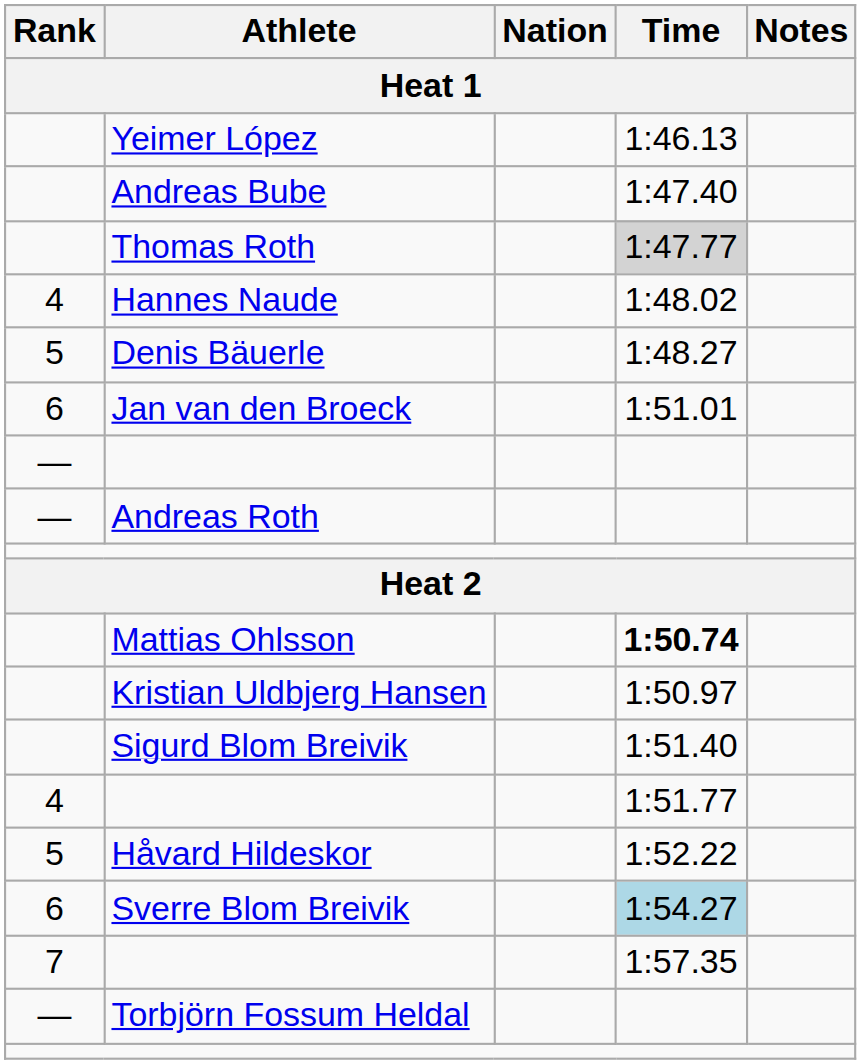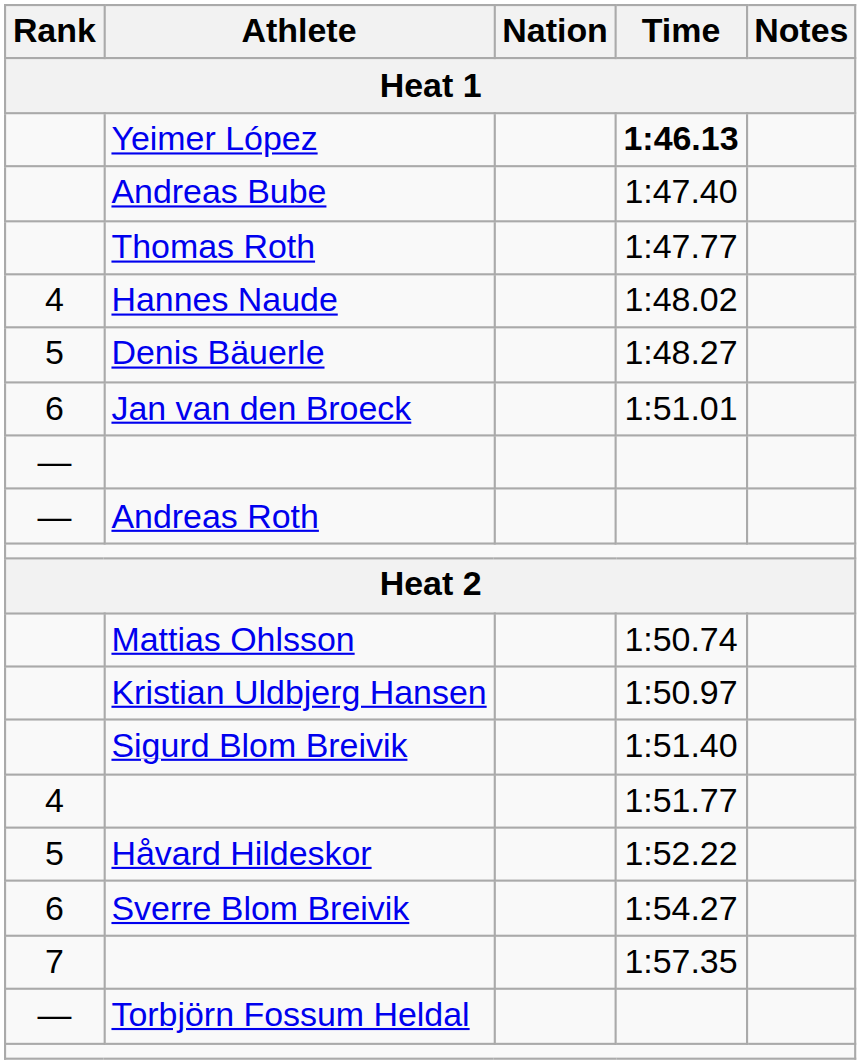(681, 138) normal -> (681, 138) bold
(681, 246) lightgrey background -> (681, 246) no background
(681, 638) bold -> (681, 638) normal
(681, 907) lightblue background -> (681, 907) no background
